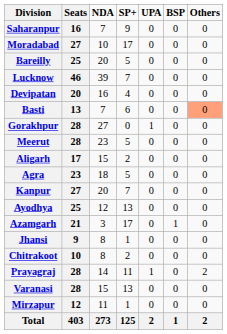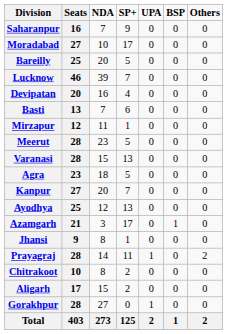(205, 110) lightsalmon background -> (205, 110) no background
rows swapped: (33, 126) <-> (33, 304)
rows swapped: (33, 158) <-> (33, 288)
rows swapped: (33, 256) <-> (33, 272)
